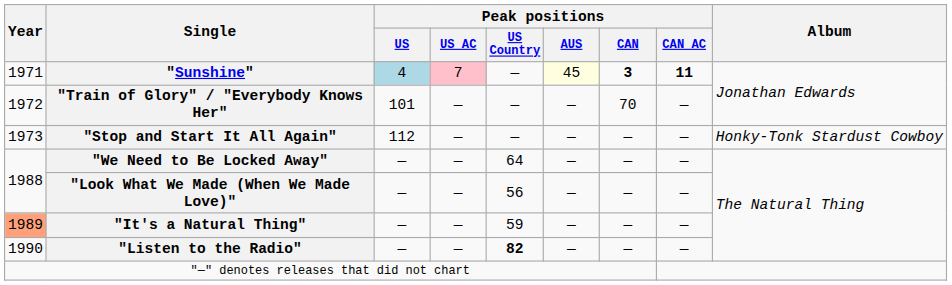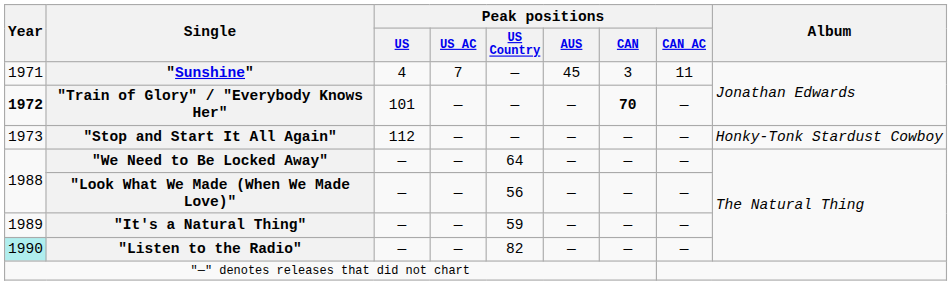(402, 73) lightblue background -> (402, 73) no background
(458, 73) pink background -> (458, 73) no background
(571, 73) lightyellow background -> (571, 73) no background
(628, 73) bold -> (628, 73) normal
(684, 73) bold -> (684, 73) normal
(26, 105) normal -> (26, 105) bold
(628, 105) normal -> (628, 105) bold
(26, 225) lightsalmon background -> (26, 225) no background
(26, 249) no background -> (26, 249) paleturquoise background
(515, 249) bold -> (515, 249) normal
